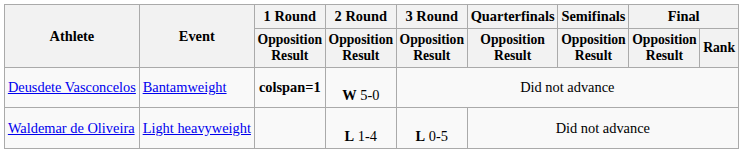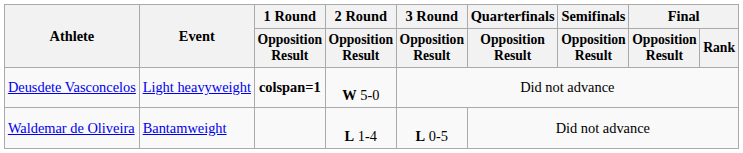(185, 87) Bantamweight -> (197, 87) Light heavyweight
(197, 128) Light heavyweight -> (185, 128) Bantamweight
